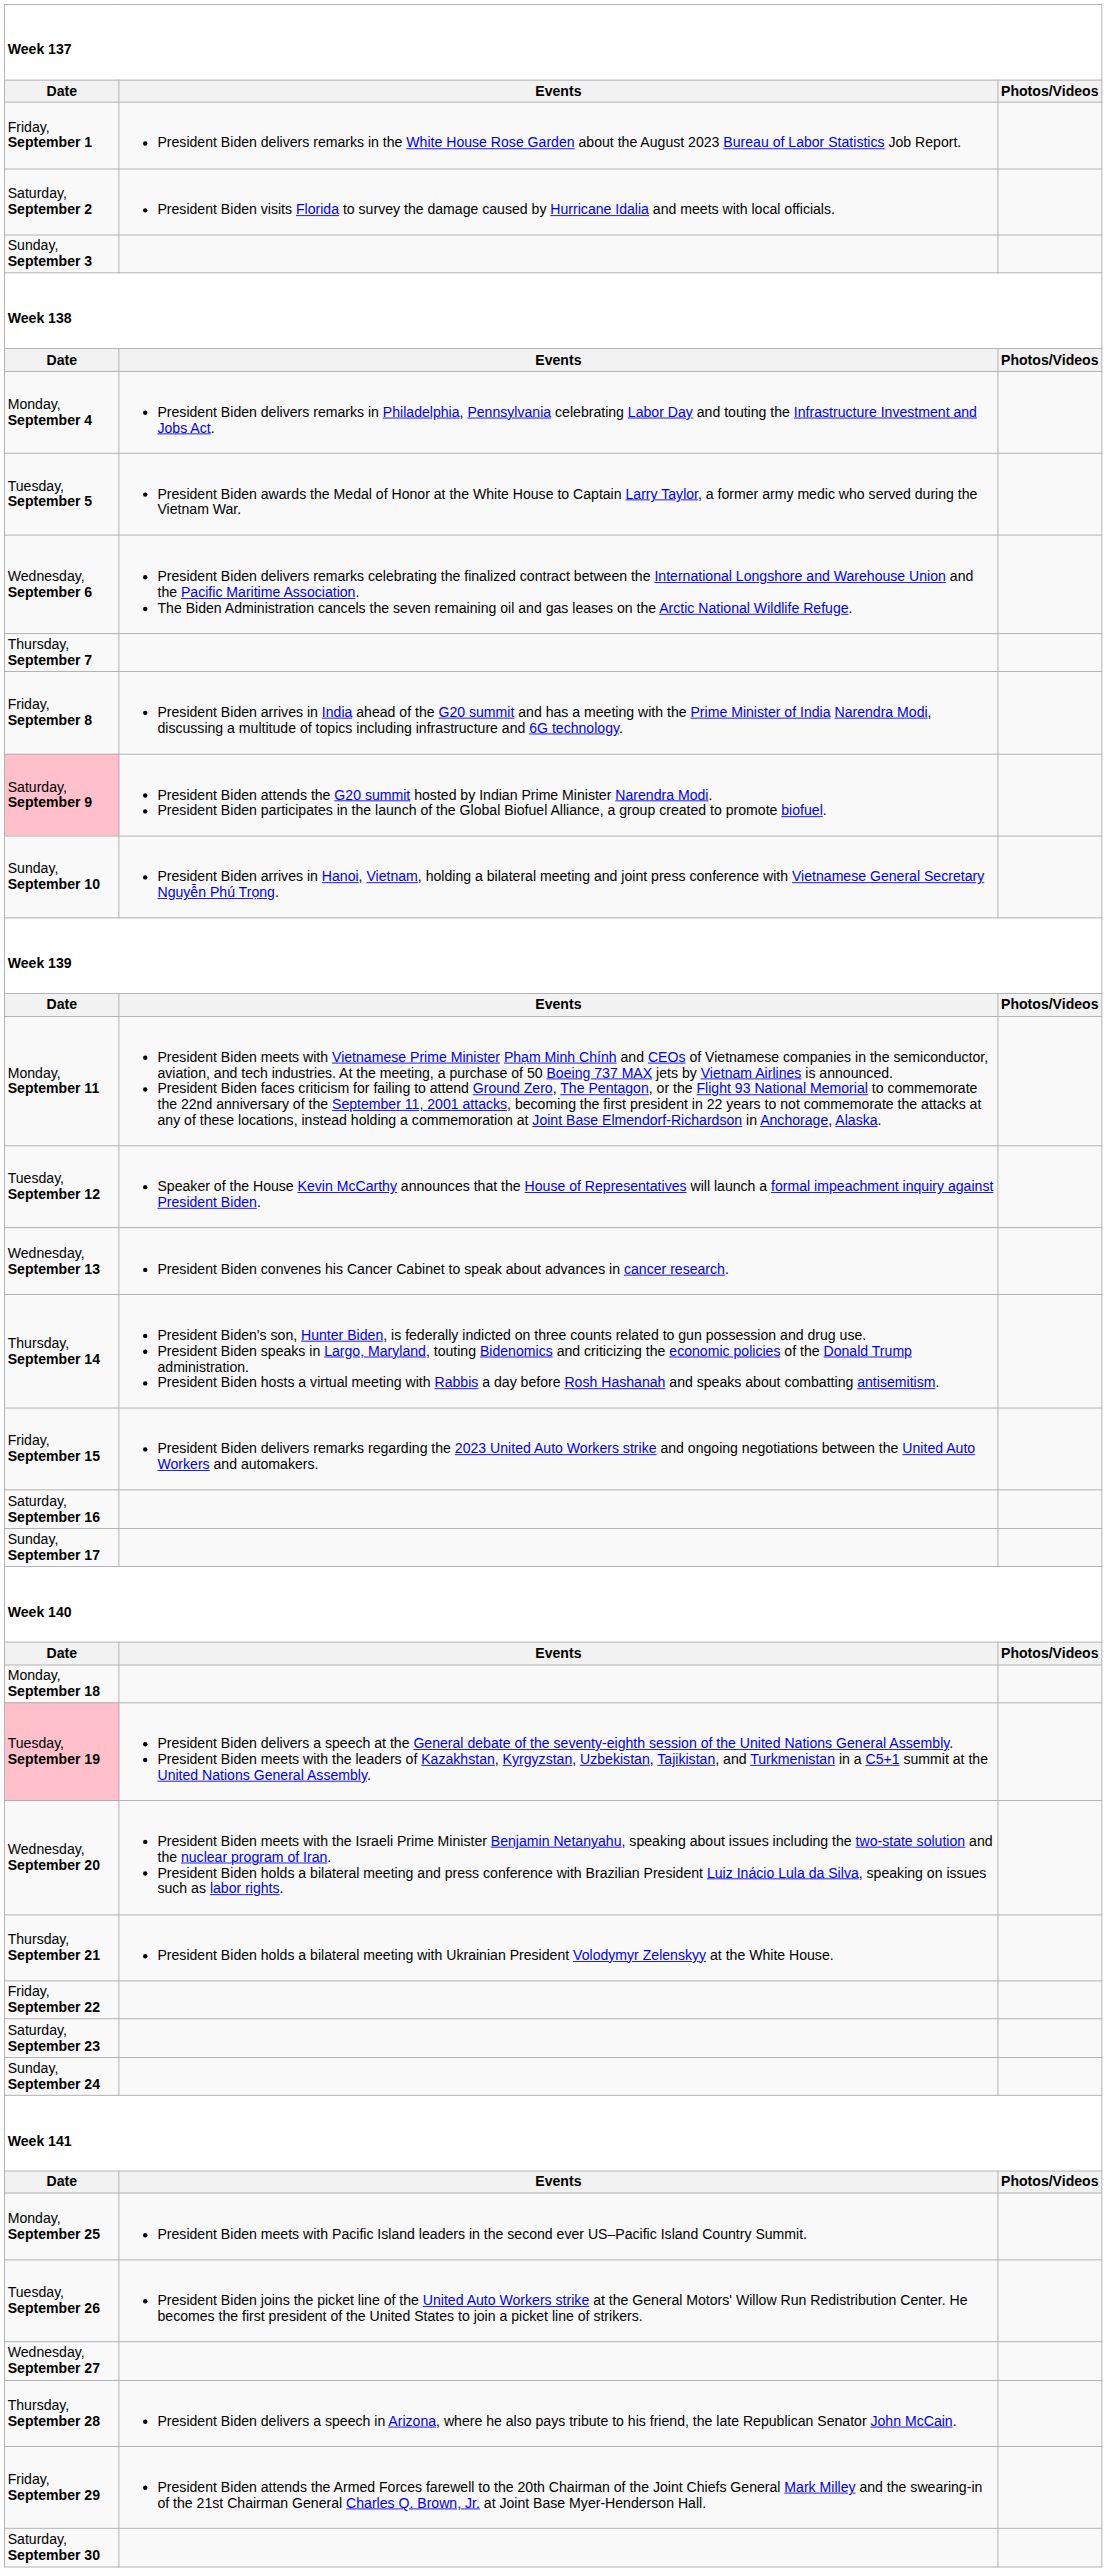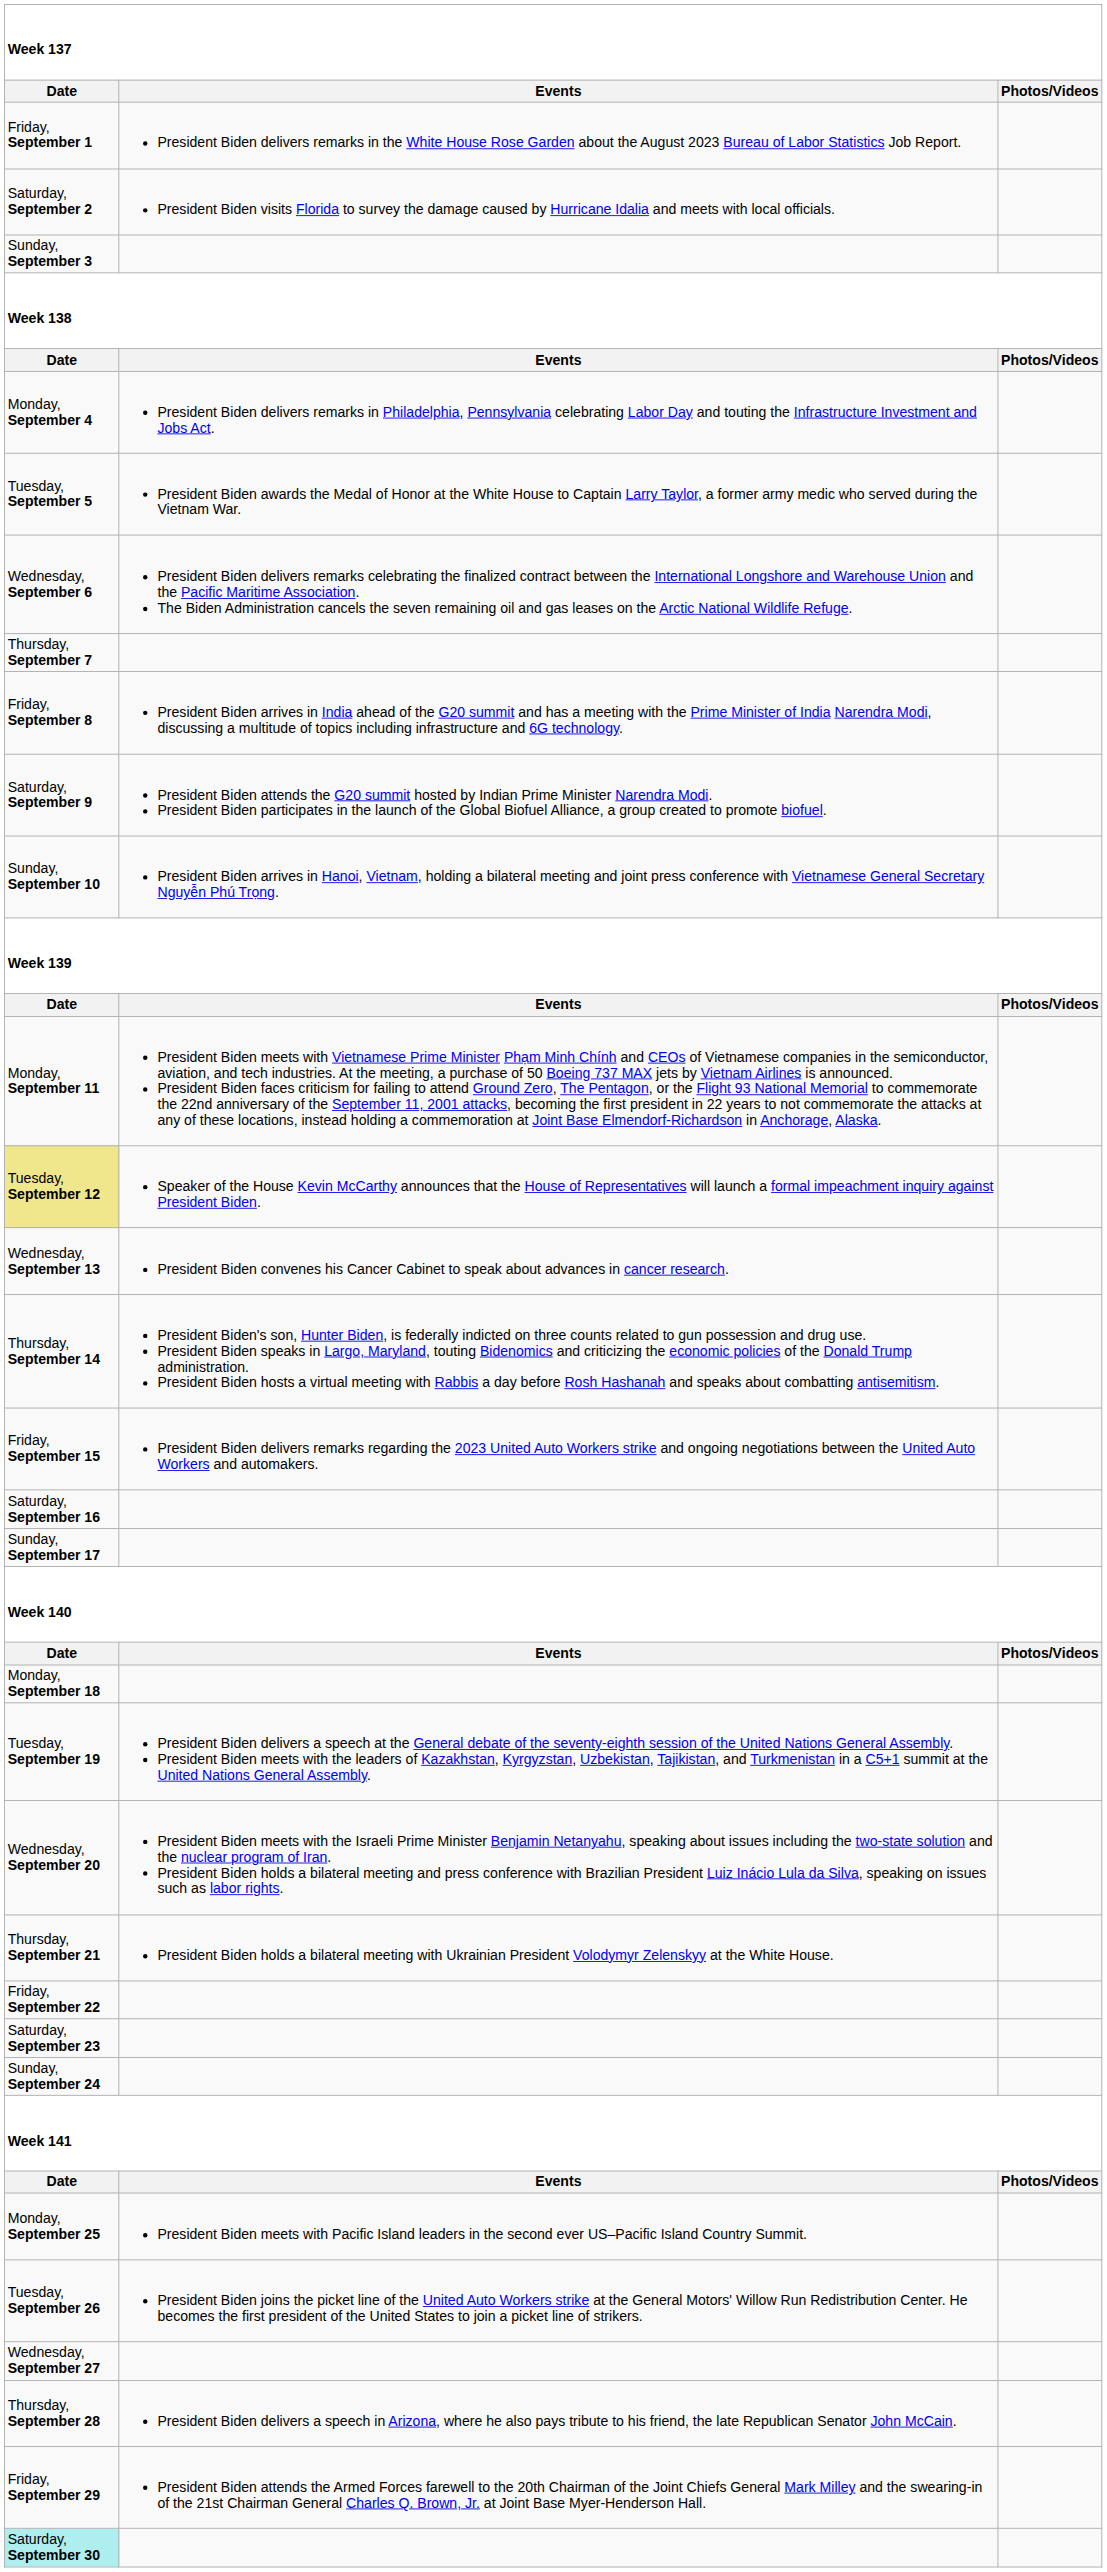(50, 794) pink background -> (50, 794) no background
(54, 1186) no background -> (54, 1186) khaki background
(54, 1751) pink background -> (54, 1751) no background
(54, 2547) no background -> (54, 2547) paleturquoise background
